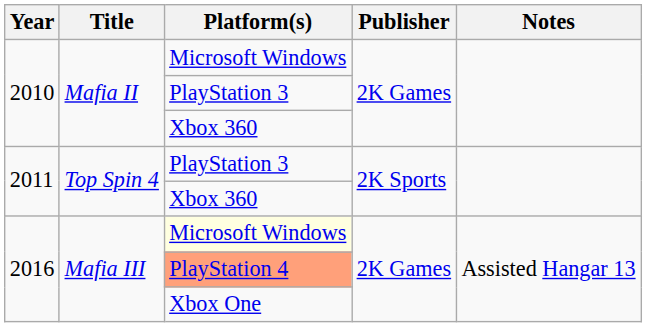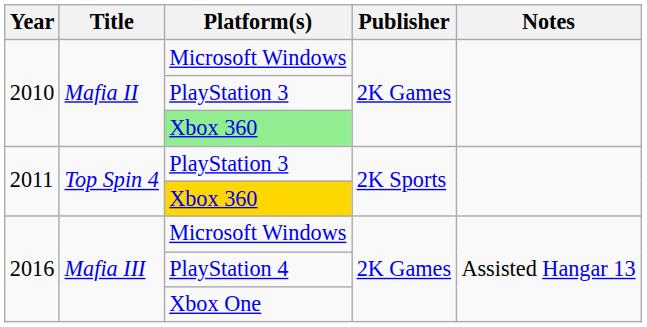(213, 127) no background -> (213, 127) lightgreen background
(213, 198) no background -> (213, 198) gold background
(258, 233) lightyellow background -> (258, 233) no background
(229, 269) lightsalmon background -> (229, 269) no background
